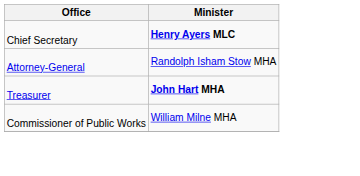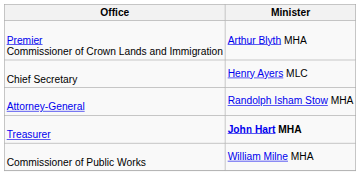+ row: (115, 46)
(193, 34) bold -> (268, 73) normal
